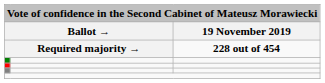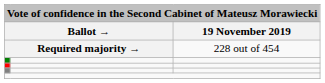(246, 48) bold -> (246, 48) normal
